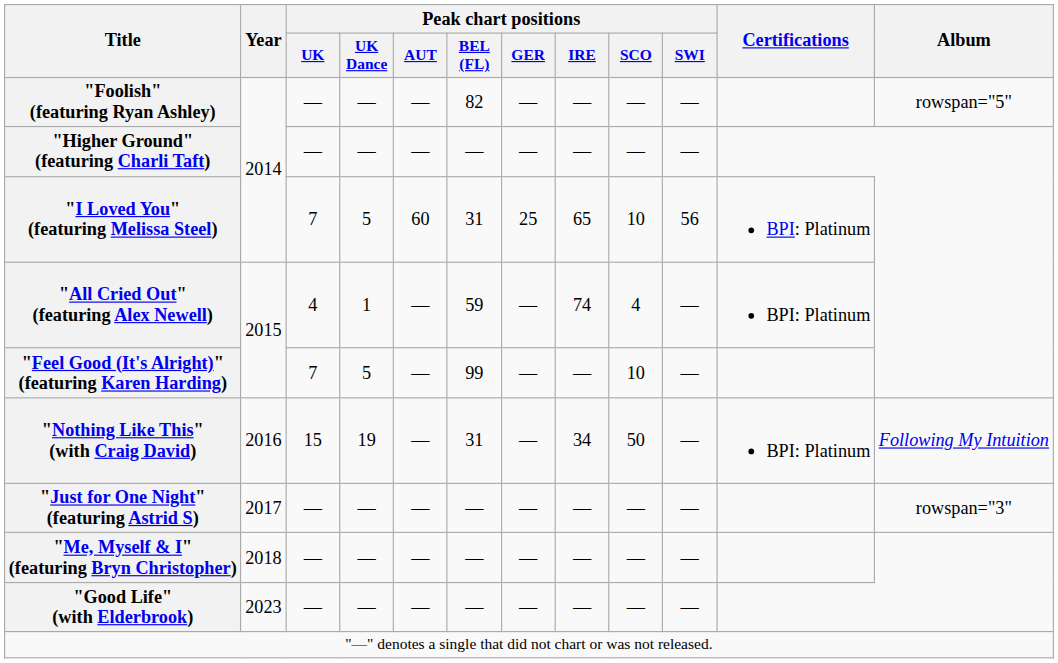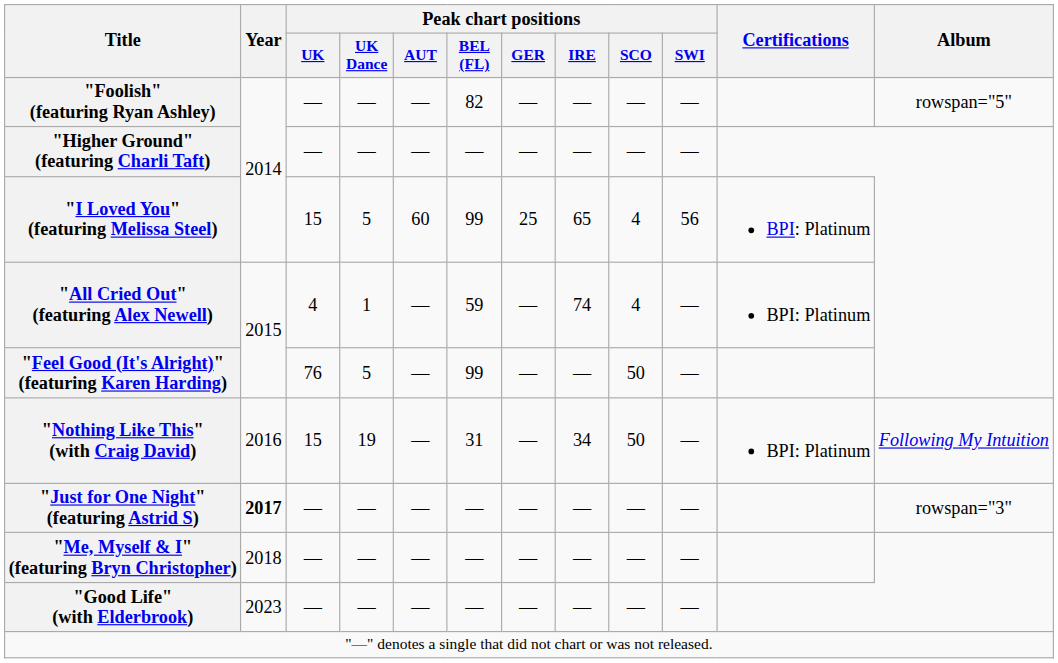(313, 219) 7 -> (313, 219) 15
(474, 219) 31 -> (474, 219) 99
(636, 219) 10 -> (636, 219) 4
(313, 372) 7 -> (313, 372) 76
(636, 372) 10 -> (636, 372) 50
(263, 508) normal -> (263, 508) bold
